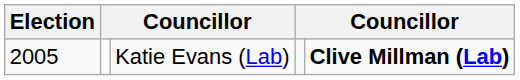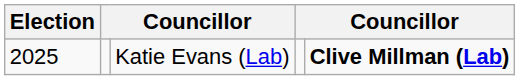(34, 56) 2005 -> (34, 56) 2025
